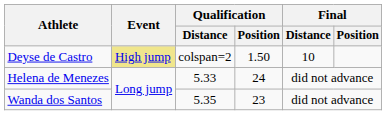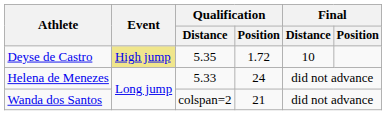(205, 57) colspan=2 -> (205, 57) 5.35
(259, 57) 1.50 -> (259, 57) 1.72
(205, 99) 5.35 -> (205, 99) colspan=2
(259, 99) 23 -> (259, 99) 21
